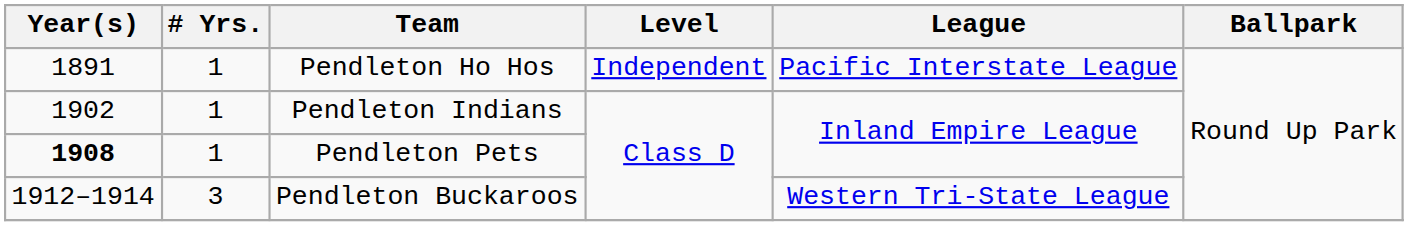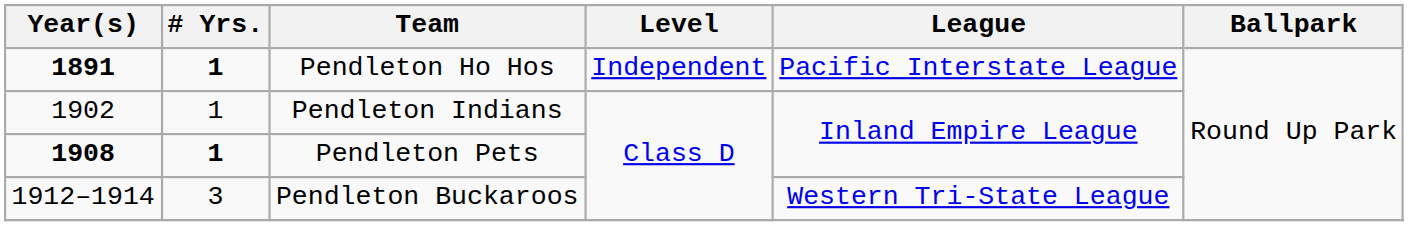(83, 70) normal -> (83, 70) bold
(215, 70) normal -> (215, 70) bold
(215, 155) normal -> (215, 155) bold
